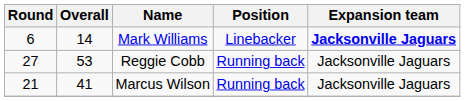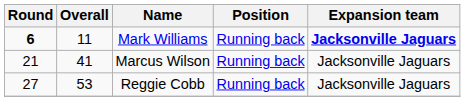(31, 38) normal -> (31, 38) bold
(84, 38) 14 -> (84, 38) 11
(261, 38) Linebacker -> (261, 38) Running back
rows swapped: (163, 84) <-> (163, 61)
